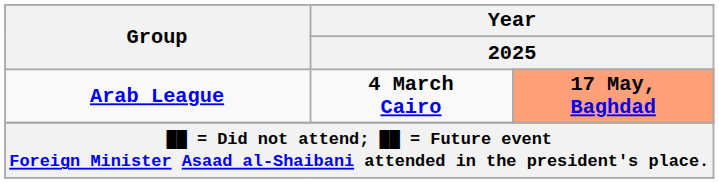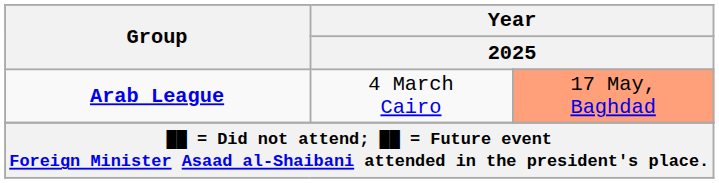(411, 96) bold -> (411, 96) normal
(613, 96) bold -> (613, 96) normal
